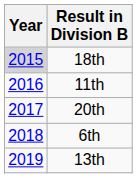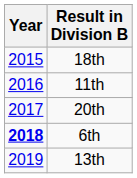(26, 60) lightgrey background -> (26, 60) no background
(26, 135) normal -> (26, 135) bold
